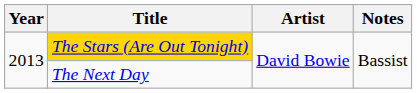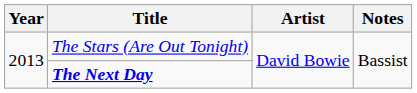(150, 46) gold background -> (150, 46) no background
(100, 74) normal -> (102, 74) bold
